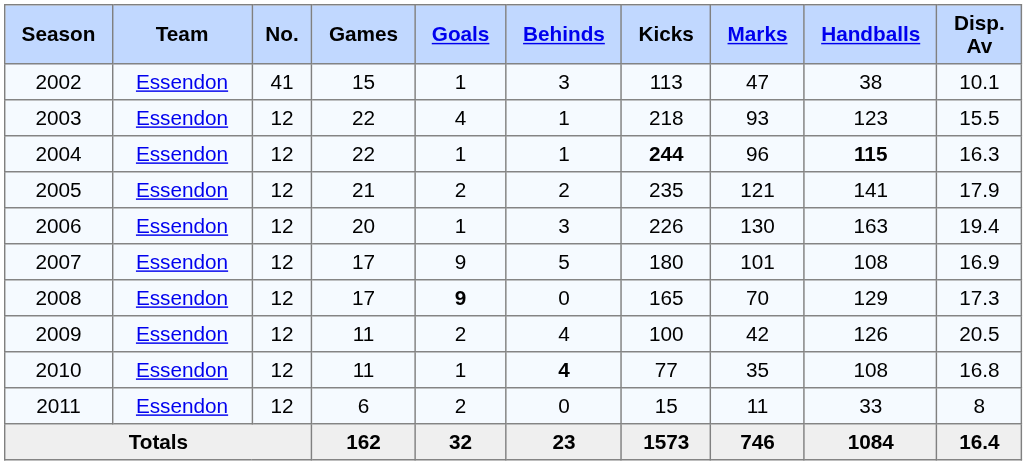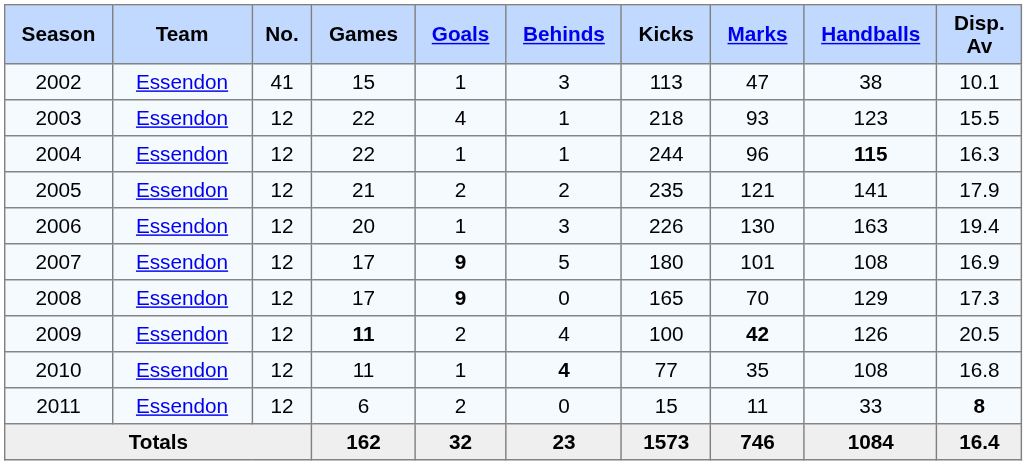(666, 154) bold -> (666, 154) normal
(461, 262) normal -> (461, 262) bold
(363, 334) normal -> (364, 334) bold
(758, 334) normal -> (758, 334) bold
(979, 406) normal -> (979, 406) bold
